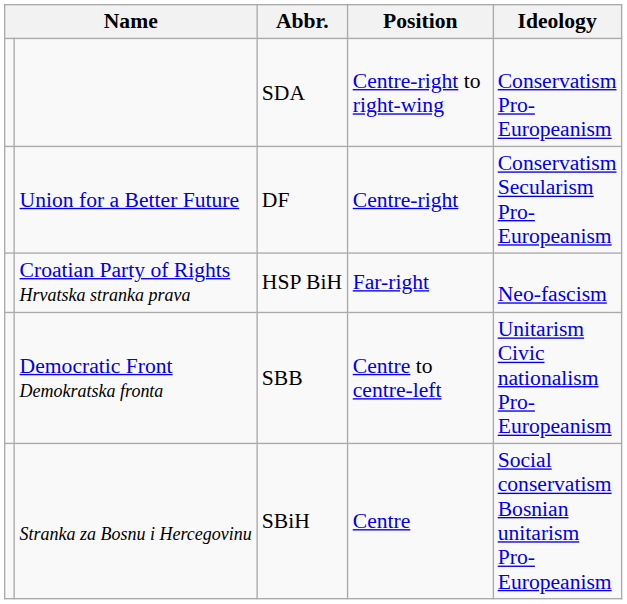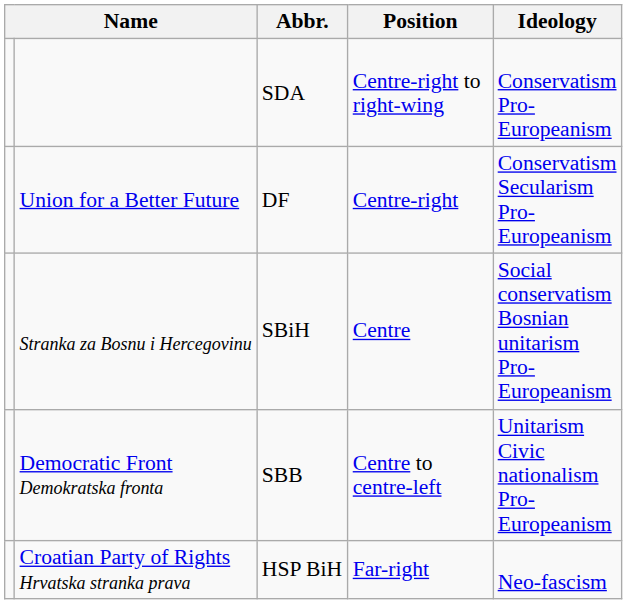rows swapped: (125, 282) <-> (136, 534)
